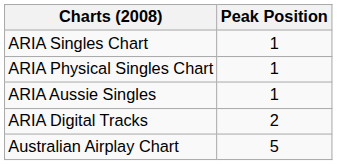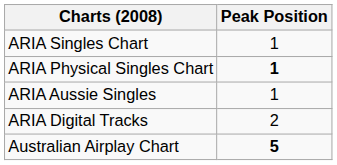(274, 69) normal -> (274, 69) bold
(274, 146) normal -> (274, 146) bold
